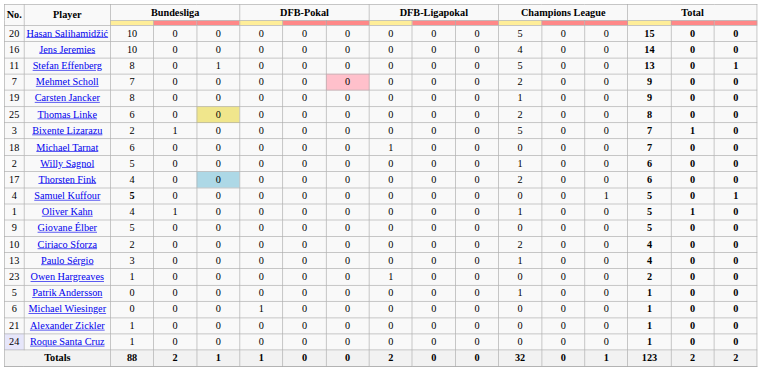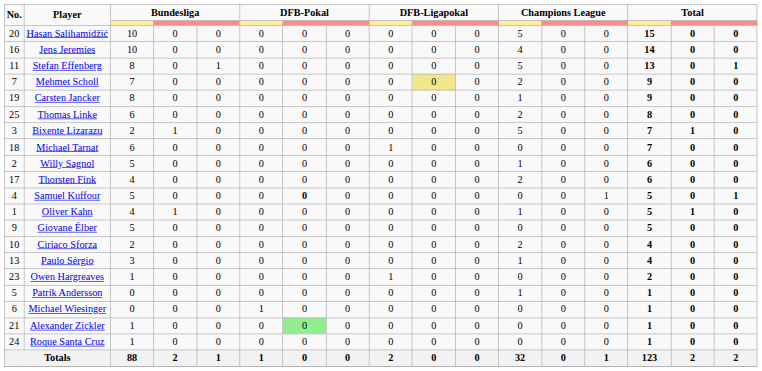(348, 82) pink background -> (348, 82) no background
(434, 82) no background -> (434, 82) khaki background
(218, 114) khaki background -> (218, 114) no background
(218, 179) lightblue background -> (218, 179) no background
(132, 195) bold -> (132, 195) normal
(304, 195) normal -> (304, 195) bold
(304, 325) no background -> (304, 325) lightgreen background
(14, 342) lavender background -> (14, 342) no background
